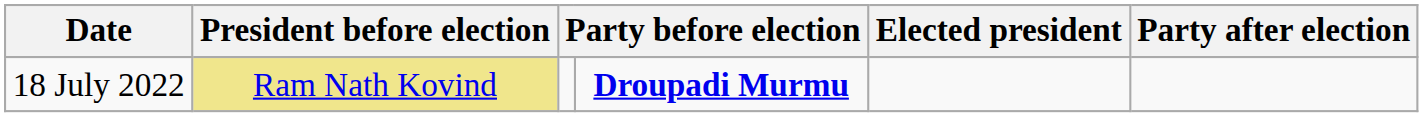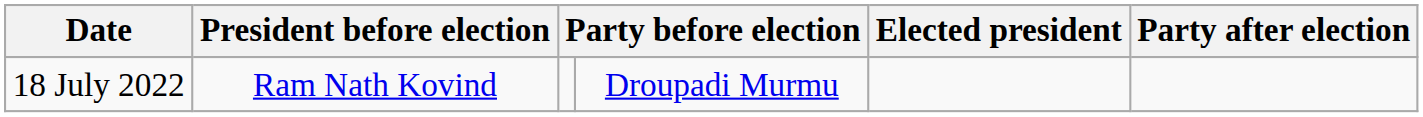(375, 83) khaki background -> (375, 83) no background
(721, 83) bold -> (722, 83) normal
